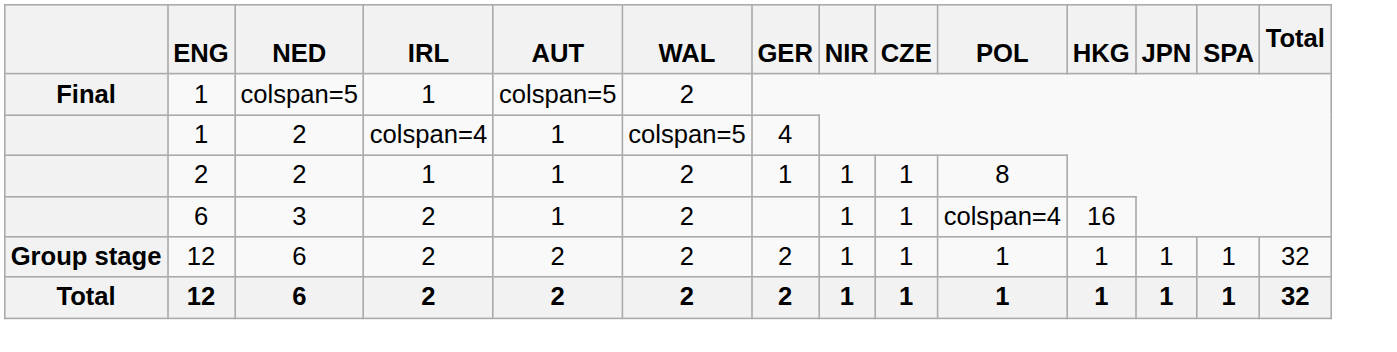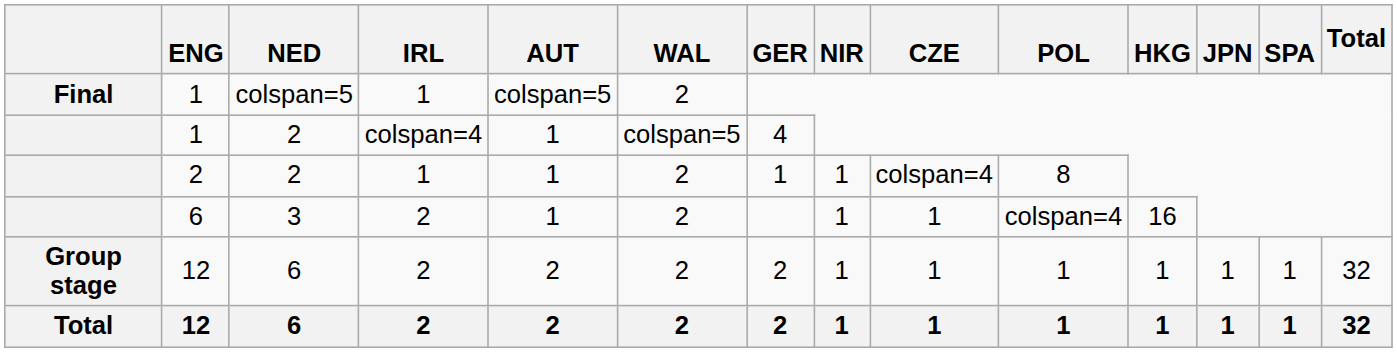(906, 175) 1 -> (934, 175) colspan=4
